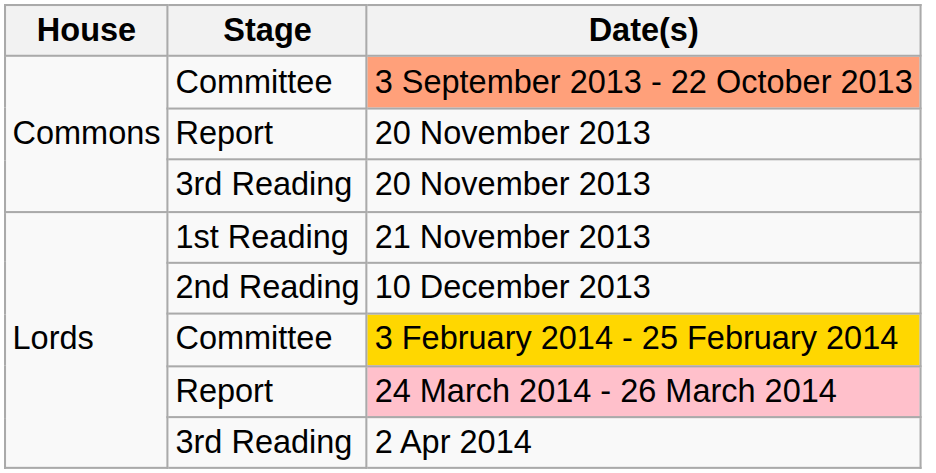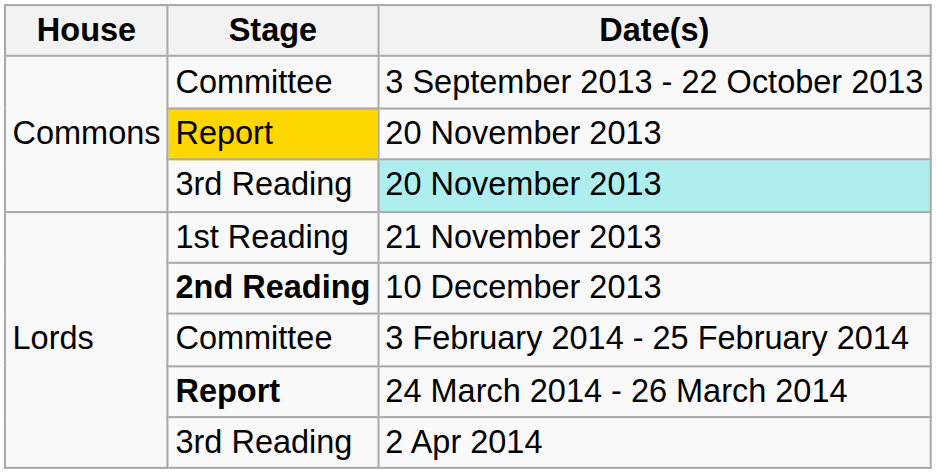(644, 81) lightsalmon background -> (654, 81) no background
(224, 133) no background -> (224, 133) gold background
(513, 184) no background -> (523, 184) paleturquoise background
(268, 287) normal -> (273, 287) bold
(636, 339) gold background -> (647, 339) no background
(224, 390) normal -> (228, 390) bold
(606, 390) pink background -> (616, 390) no background
